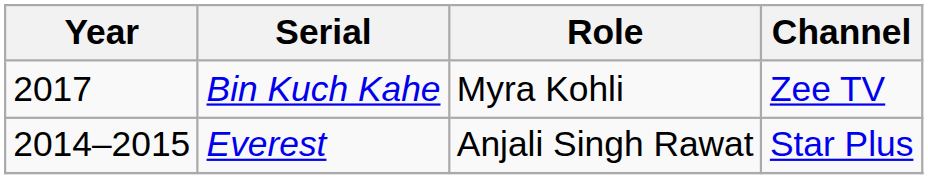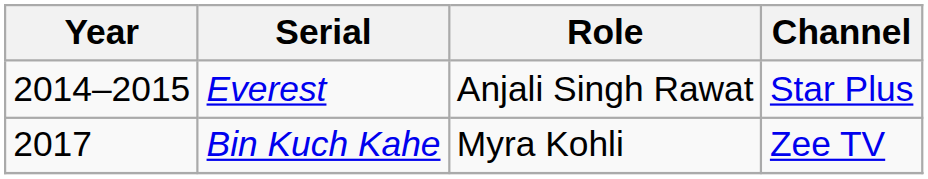rows swapped: (267, 144) <-> (324, 88)
